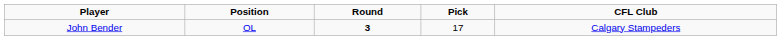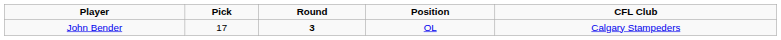columns swapped: (249, 12) <-> (458, 12)
